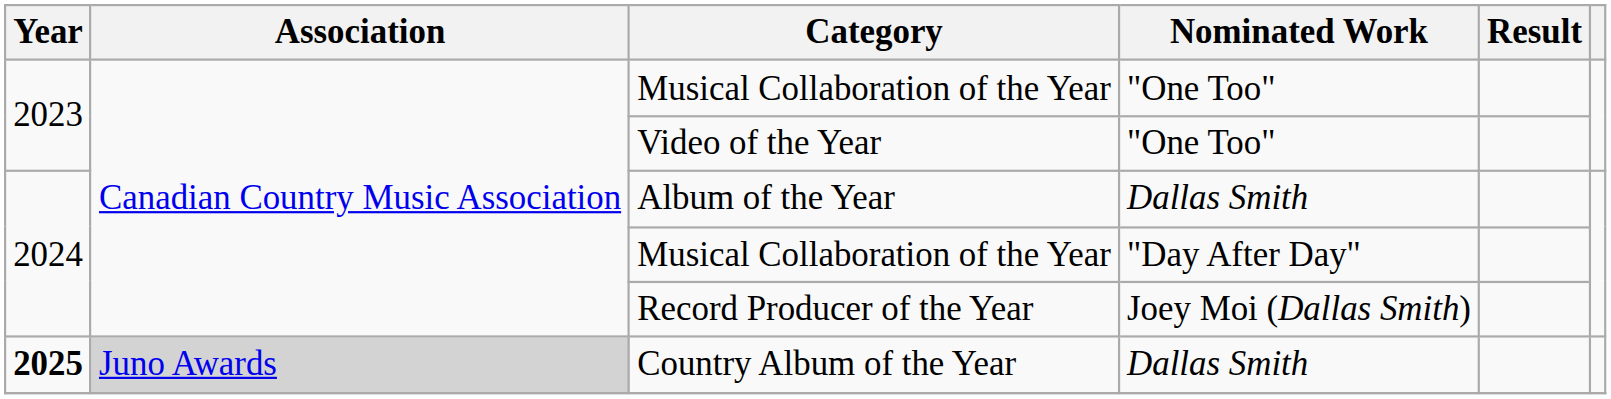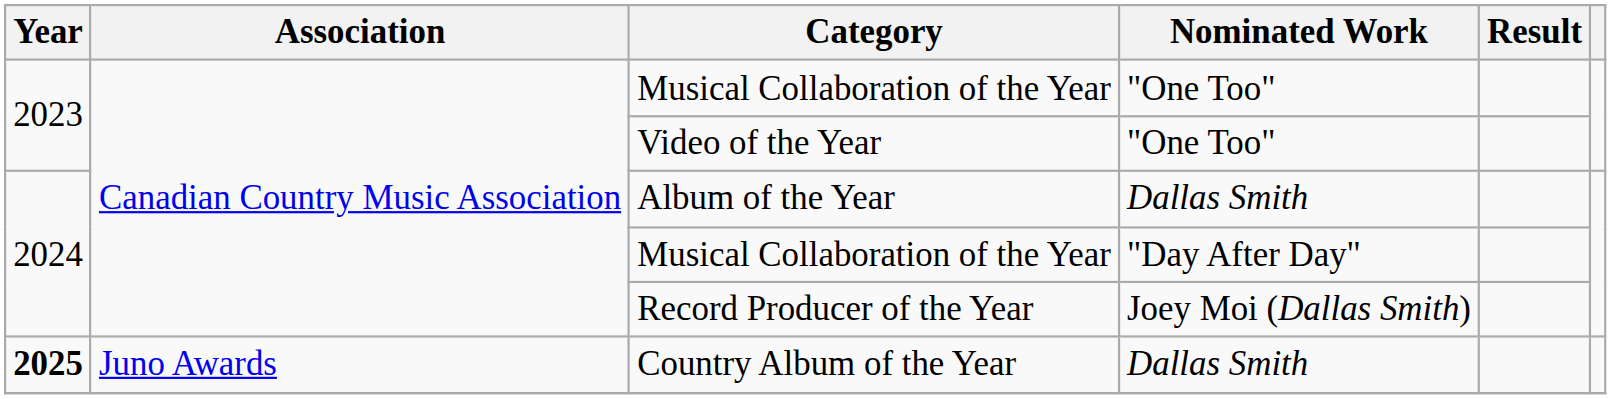(188, 364) lightgrey background -> (188, 364) no background
